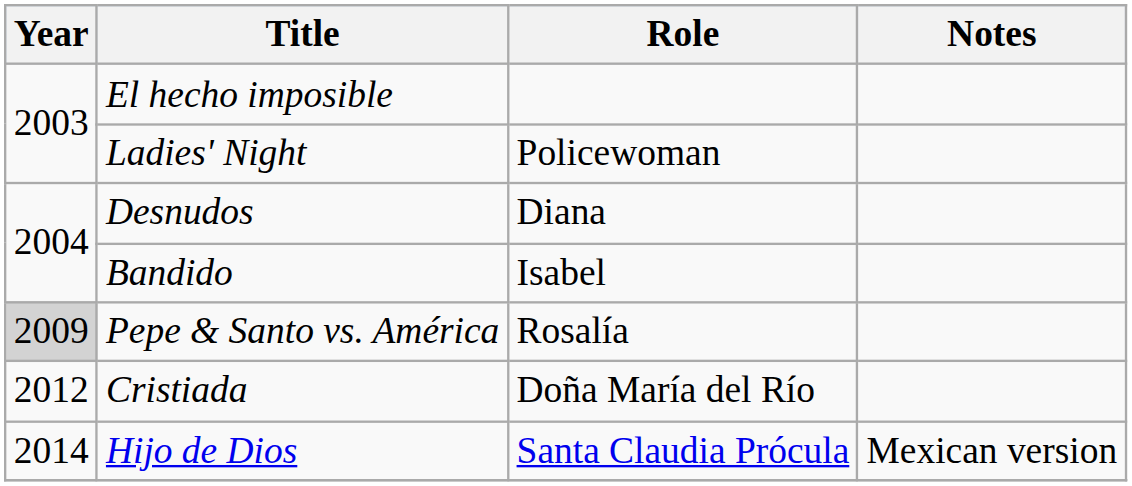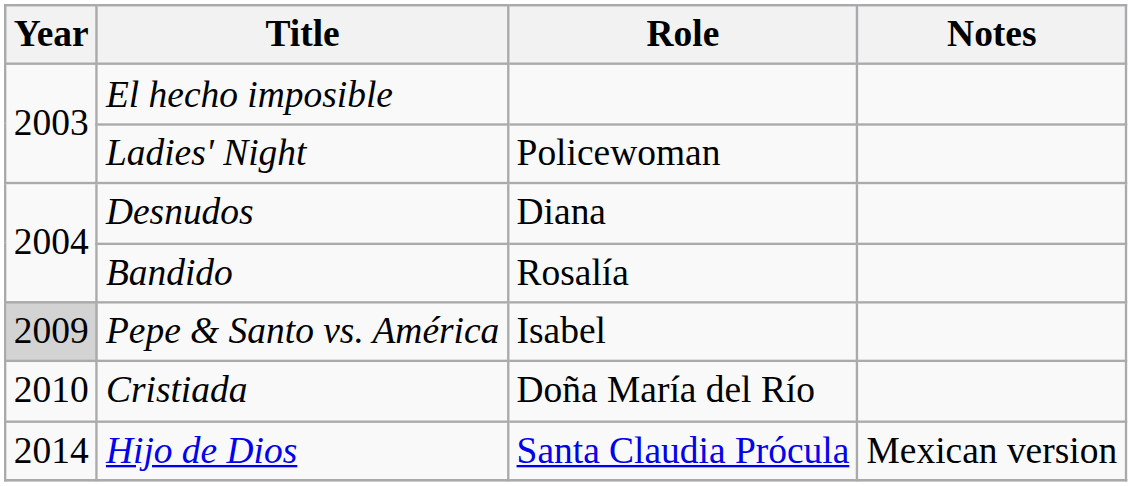(561, 271) Isabel -> (573, 271) Rosalía
(573, 331) Rosalía -> (561, 331) Isabel
(51, 390) 2012 -> (51, 390) 2010
